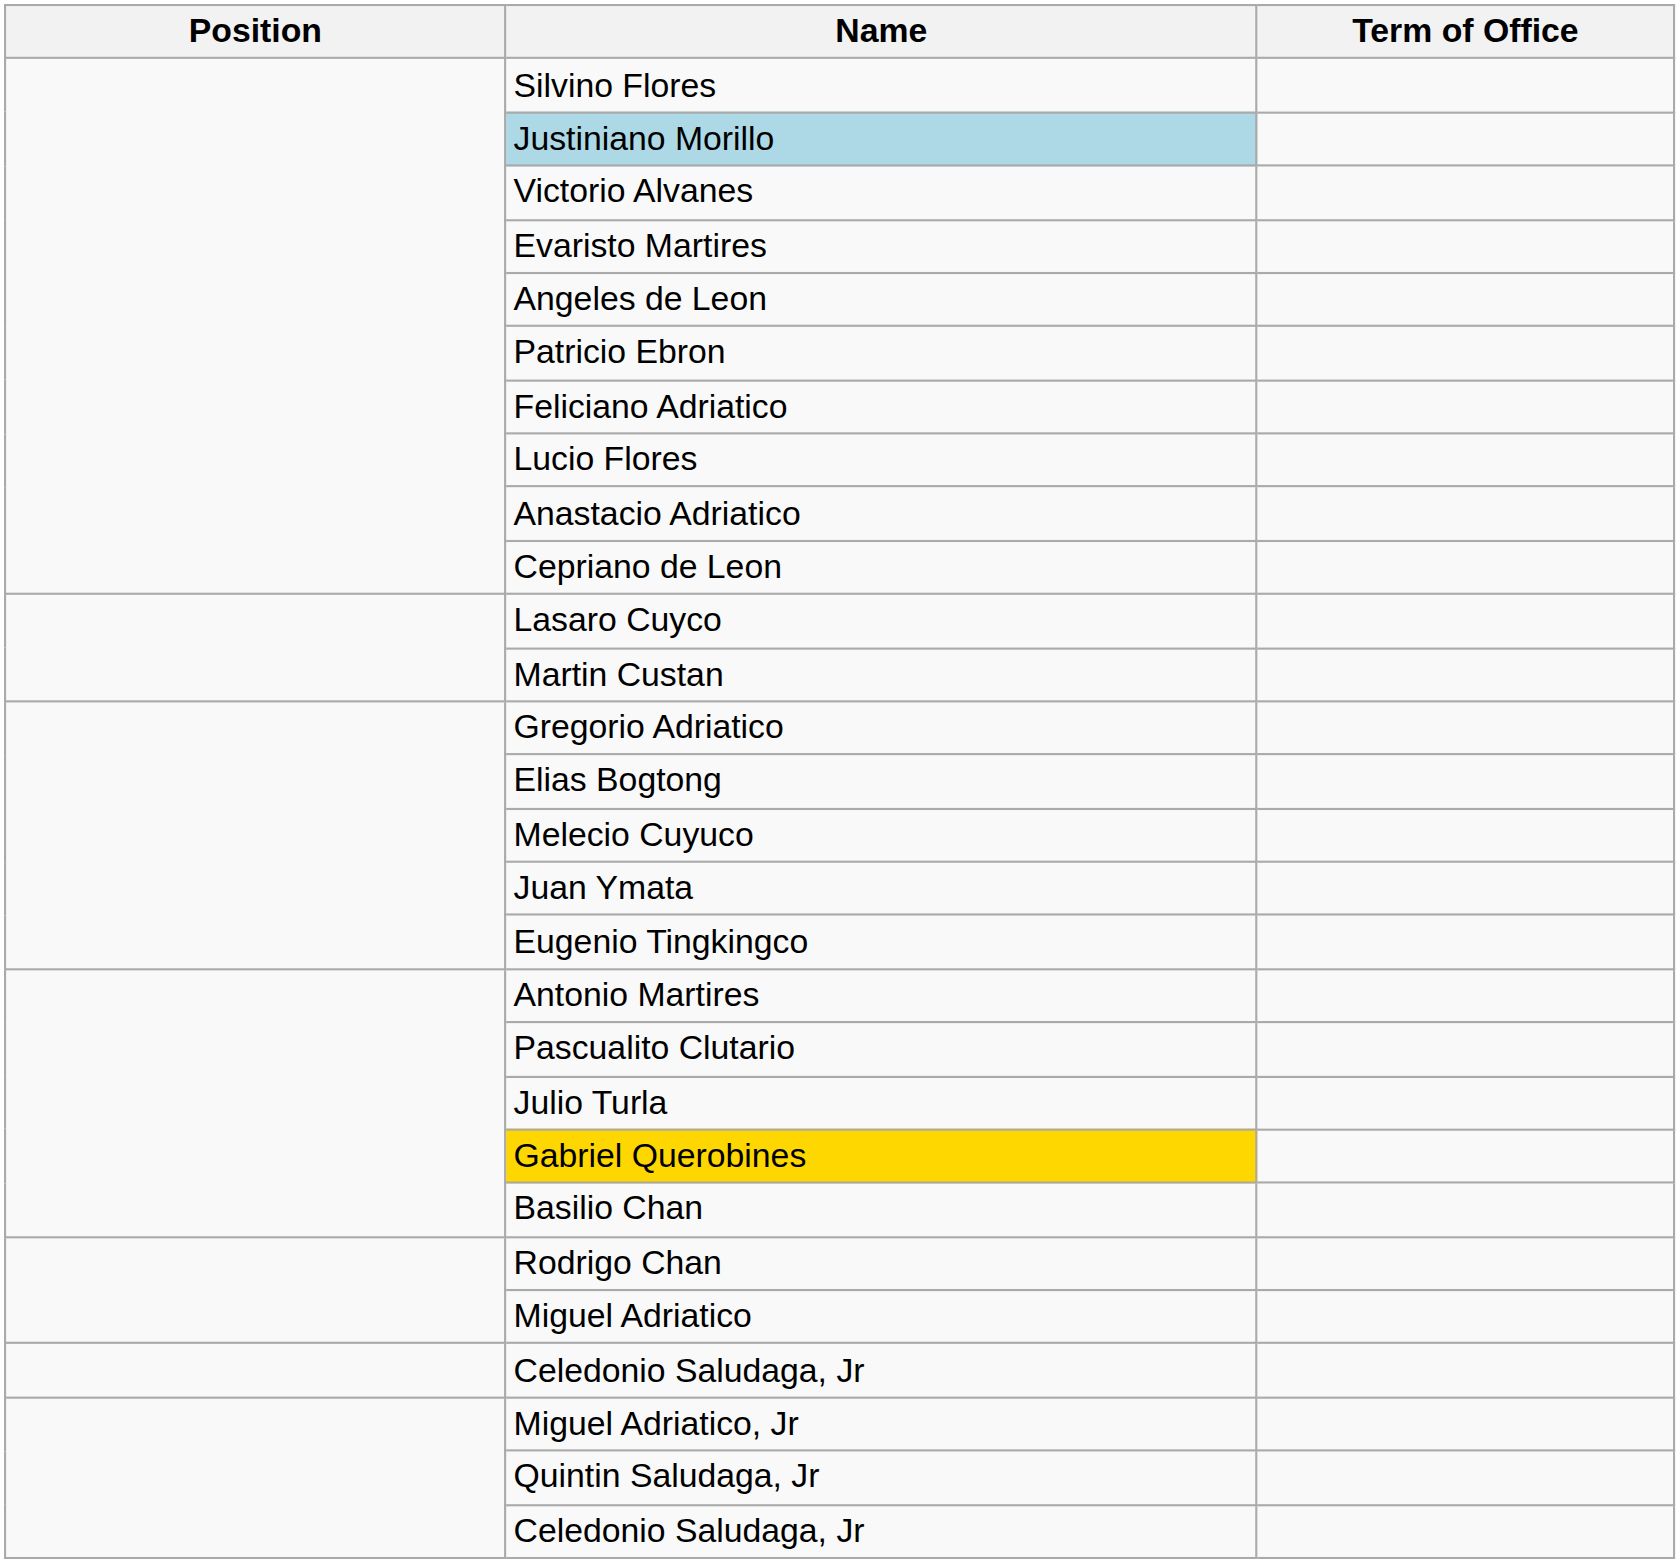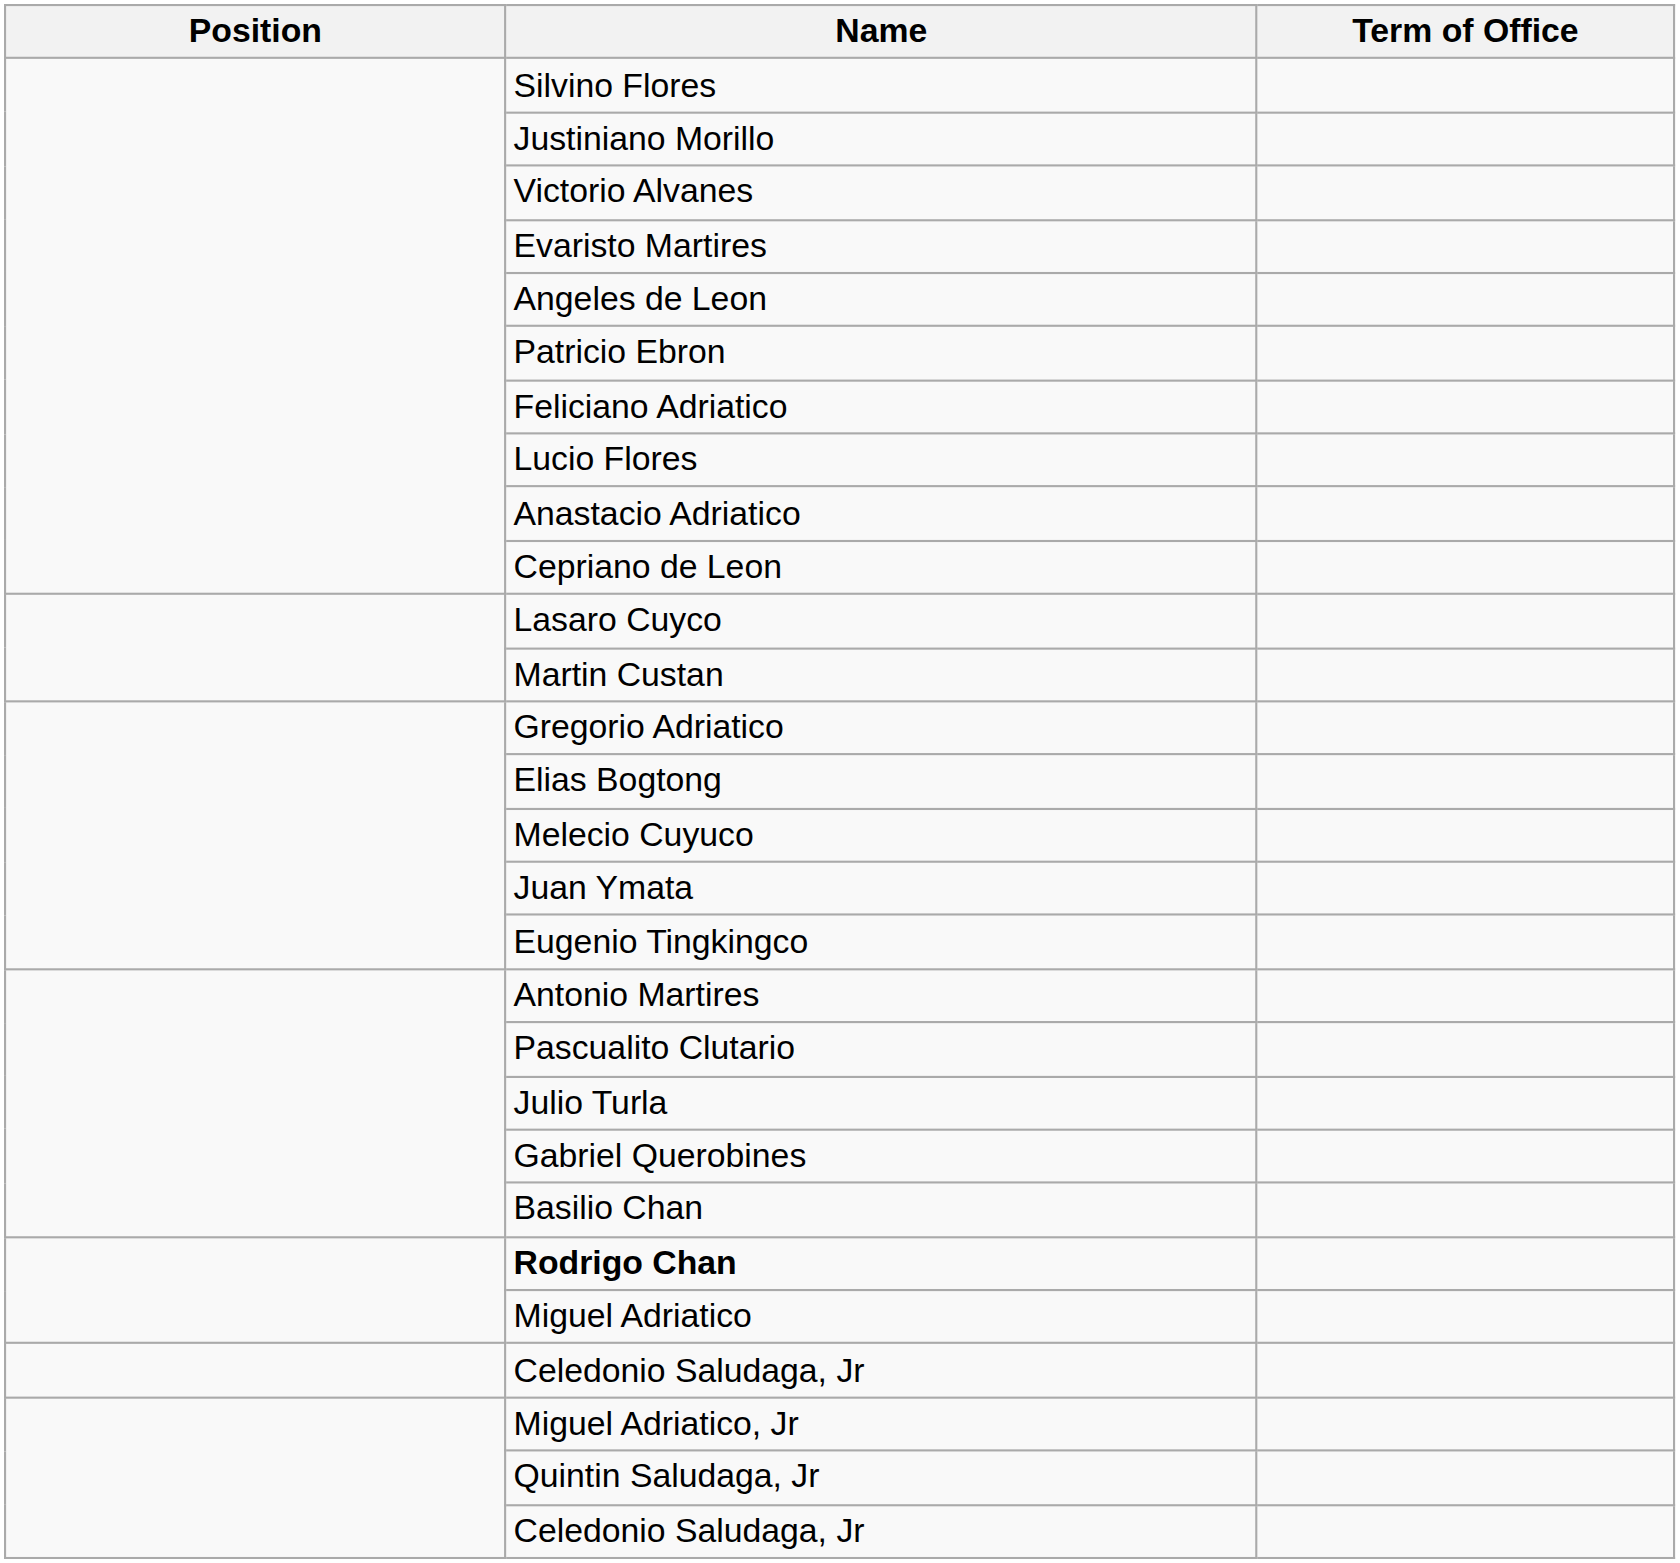(644, 138) lightblue background -> (644, 138) no background
(660, 1155) gold background -> (660, 1155) no background
(618, 1262) normal -> (625, 1262) bold
